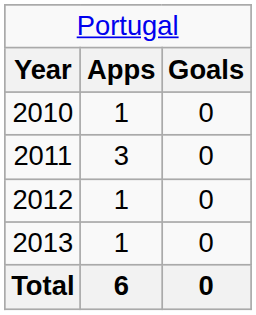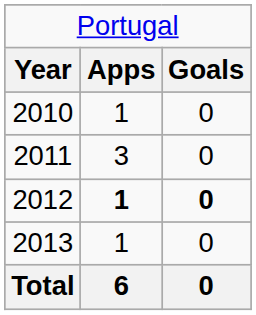(121, 199) normal -> (121, 199) bold
(206, 199) normal -> (206, 199) bold
